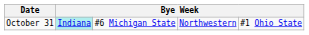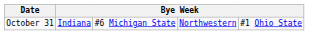(74, 24) paleturquoise background -> (74, 24) no background
